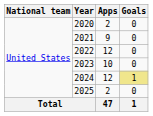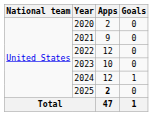(134, 78) khaki background -> (134, 78) no background
(108, 91) normal -> (108, 91) bold
